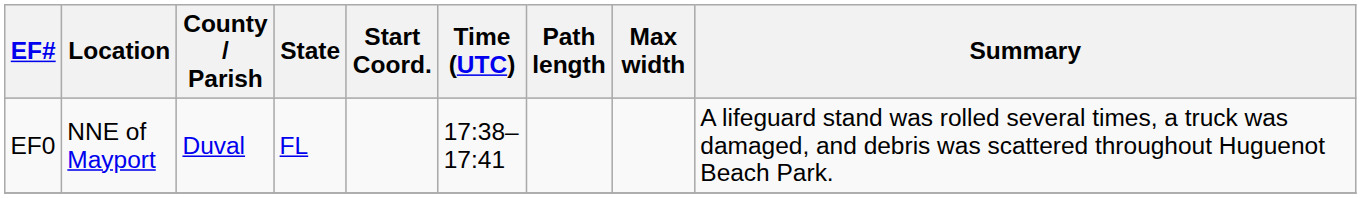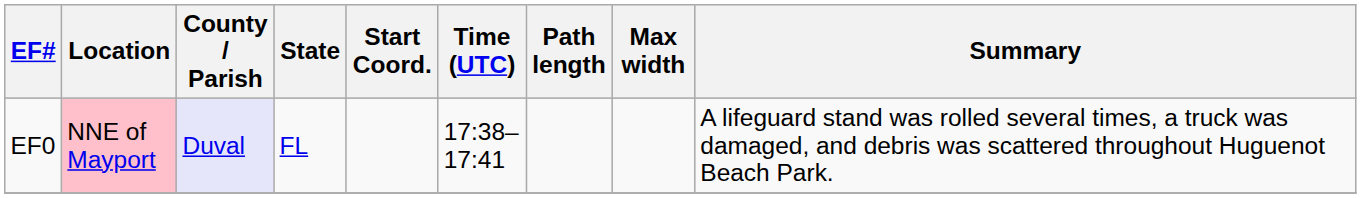(112, 145) no background -> (112, 145) pink background
(214, 145) no background -> (214, 145) lavender background
